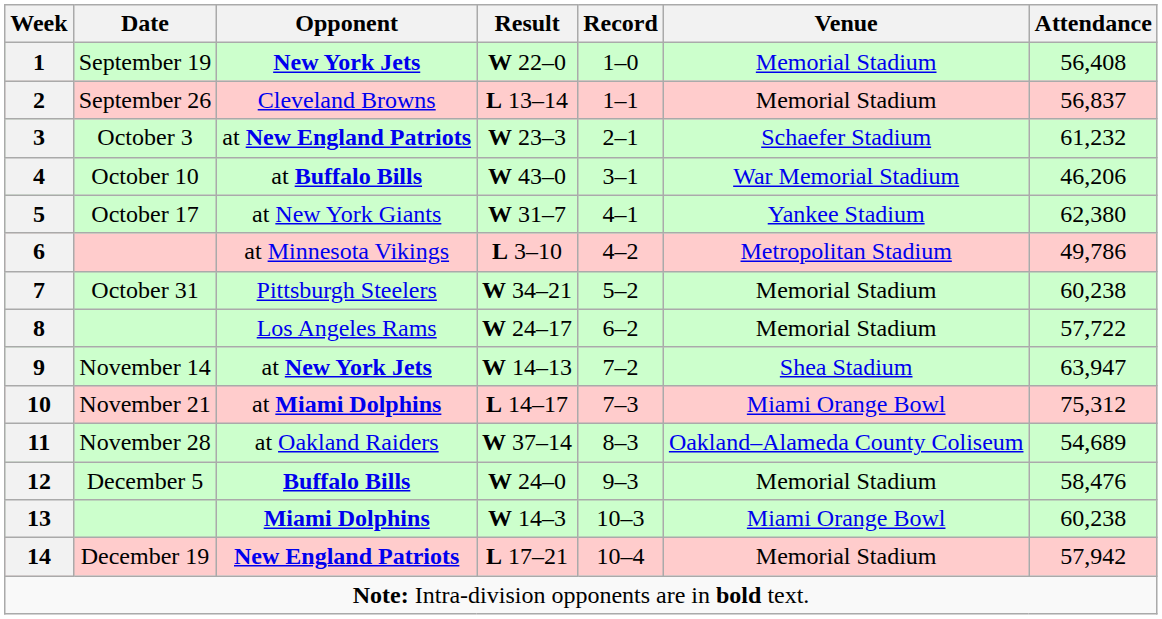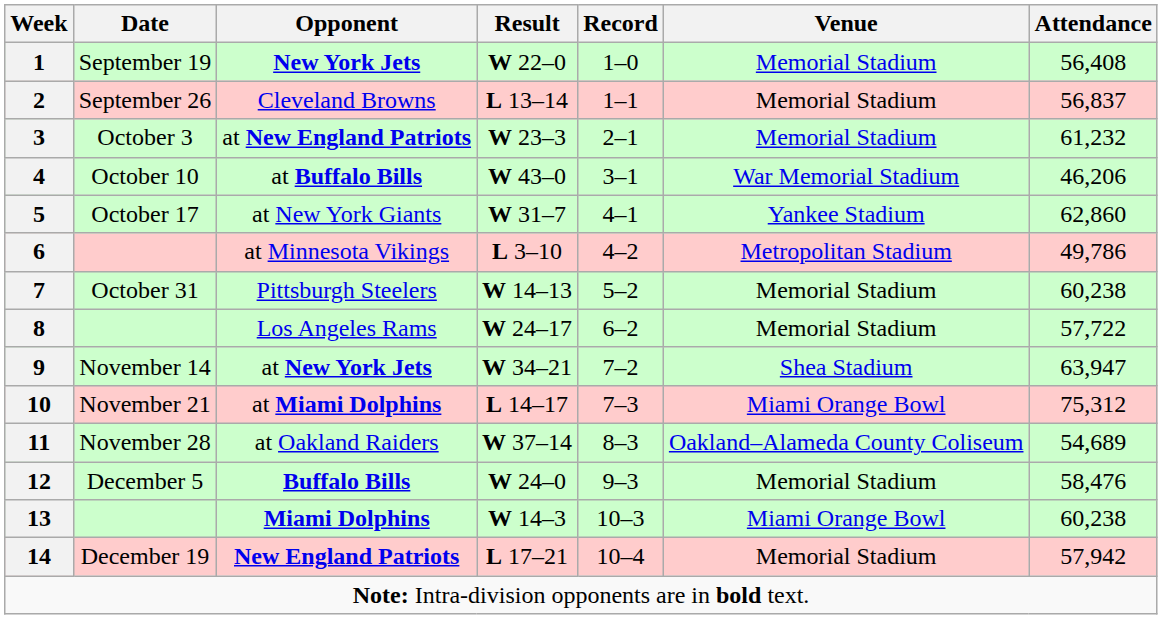(846, 137) Schaefer Stadium -> (846, 137) Memorial Stadium
(1093, 213) 62,380 -> (1093, 213) 62,860
(527, 289) W 34–21 -> (527, 289) W 14–13
(527, 366) W 14–13 -> (527, 366) W 34–21
